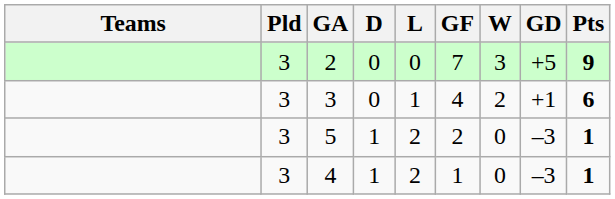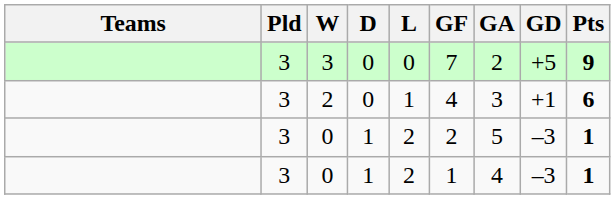columns swapped: (500, 23) <-> (330, 23)
